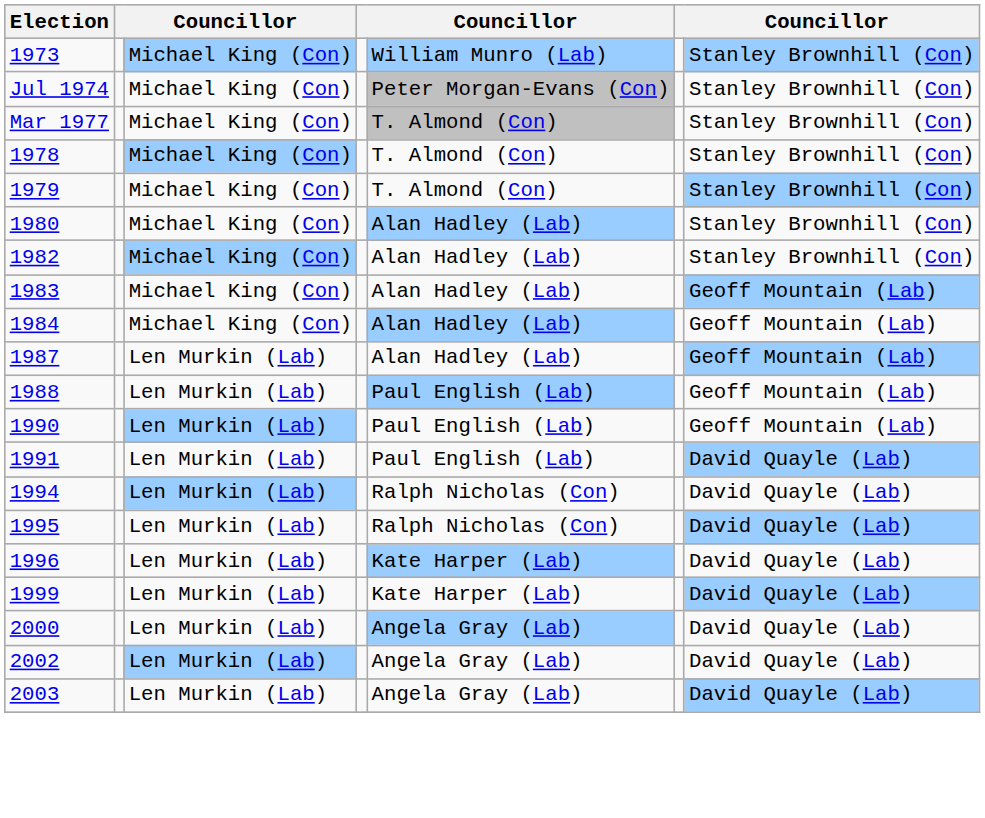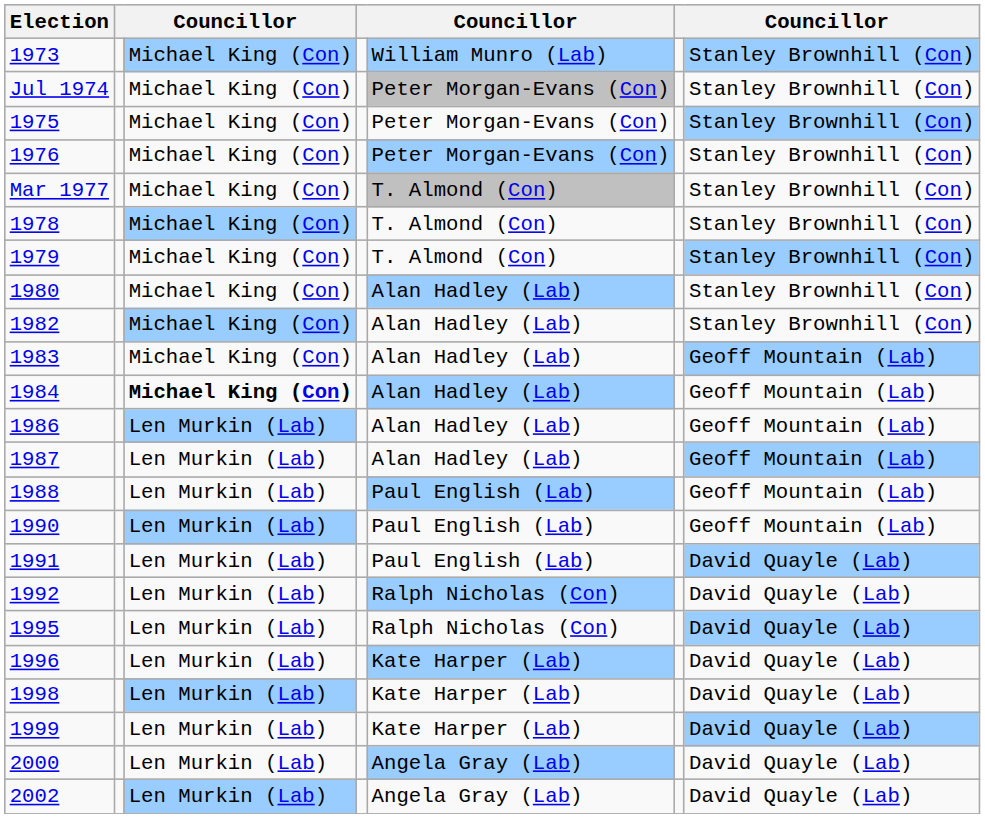+ row: (35, 123)
+ row: (35, 156)
(240, 325) normal -> (240, 392) bold
+ row: (35, 426)
+ row: (35, 594)
- row: (35, 493)
+ row: (35, 695)
- row: (35, 695)
